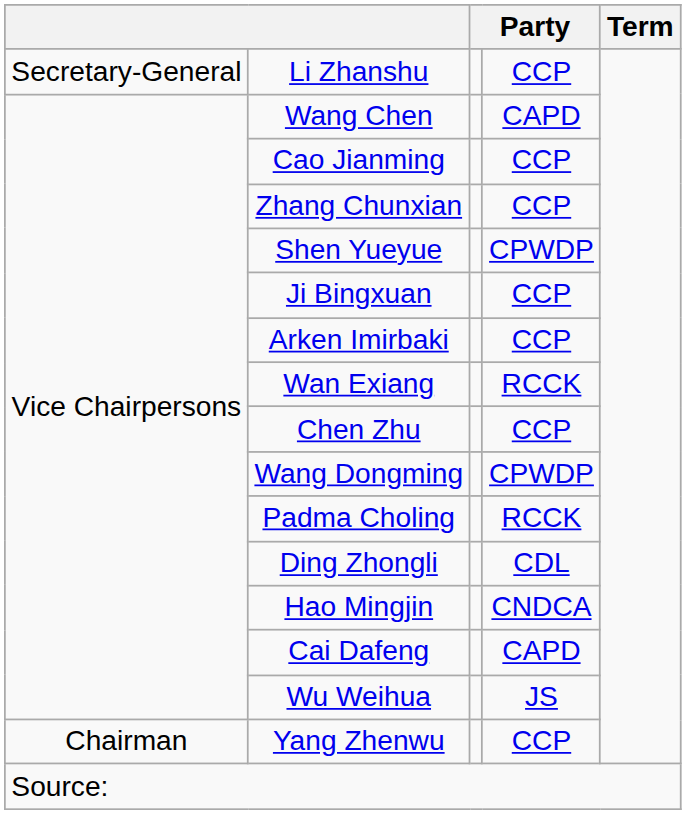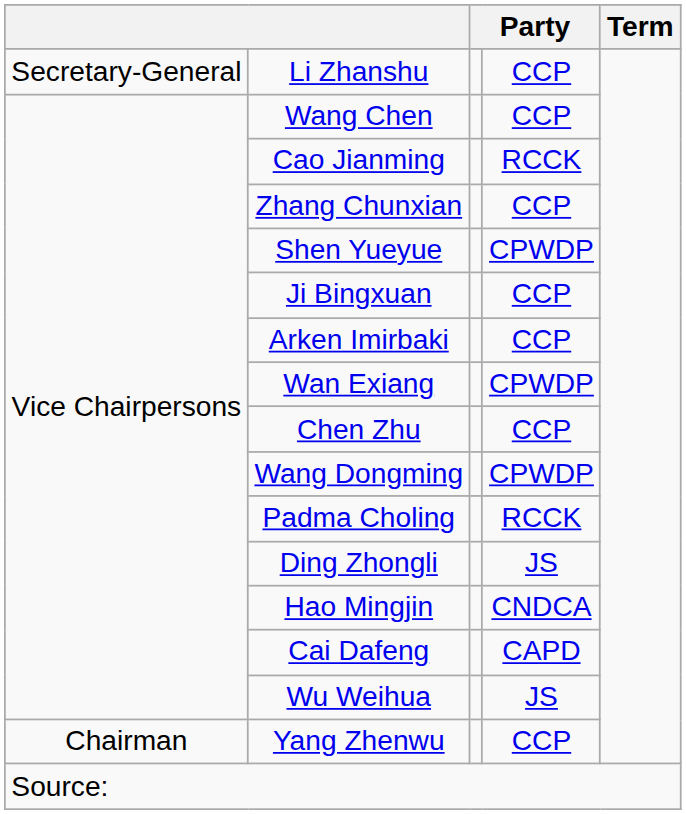(541, 116) CAPD -> (541, 116) CCP
(541, 160) CCP -> (541, 160) RCCK
(541, 384) RCCK -> (541, 384) CPWDP
(541, 562) CDL -> (541, 562) JS
